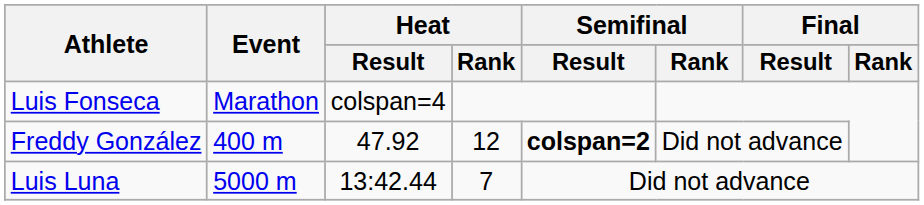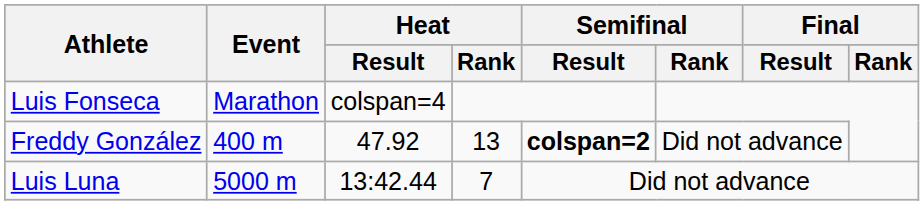(486, 142) 12 -> (486, 142) 13
